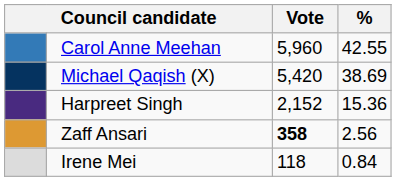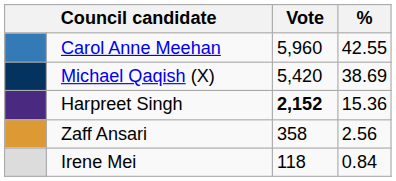(300, 104) normal -> (300, 104) bold
(292, 133) bold -> (292, 133) normal
